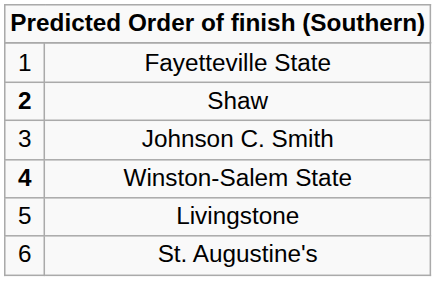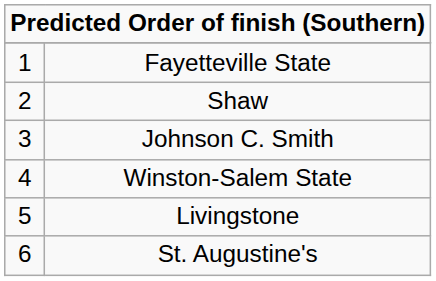(25, 100) bold -> (25, 100) normal
(25, 178) bold -> (25, 178) normal
